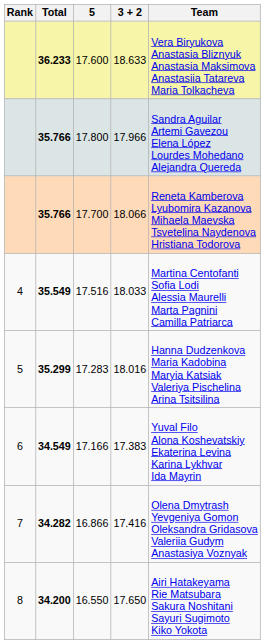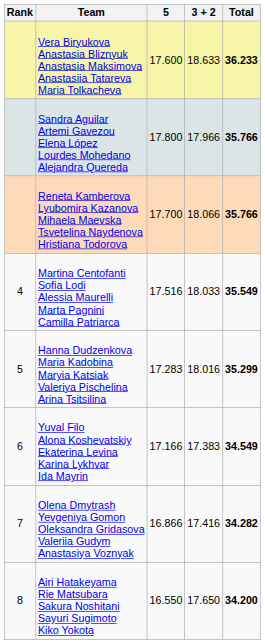columns swapped: (204, 13) <-> (54, 13)
